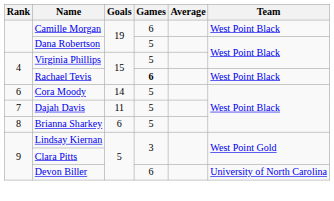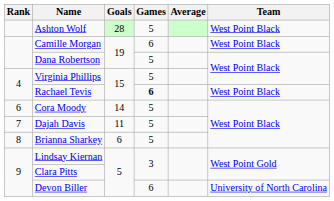+ row: (61, 28)
